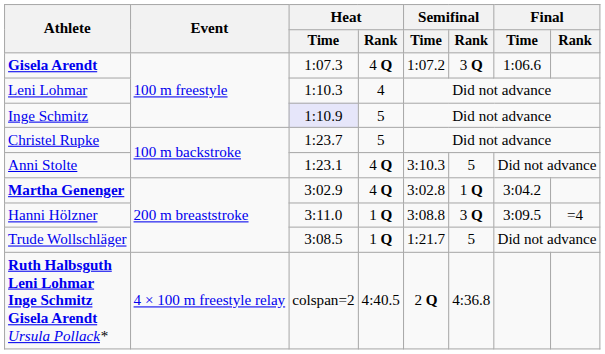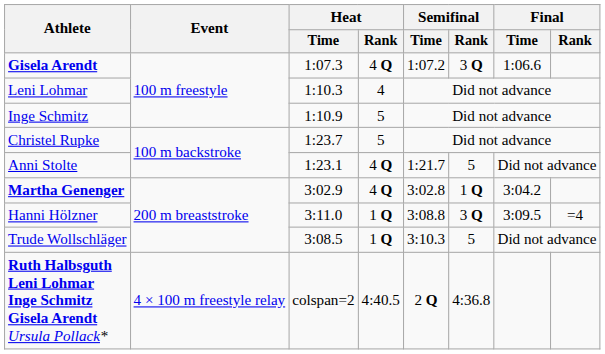(323, 115) lavender background -> (323, 115) no background
(426, 165) 3:10.3 -> (426, 165) 1:21.7
(426, 240) 1:21.7 -> (426, 240) 3:10.3
